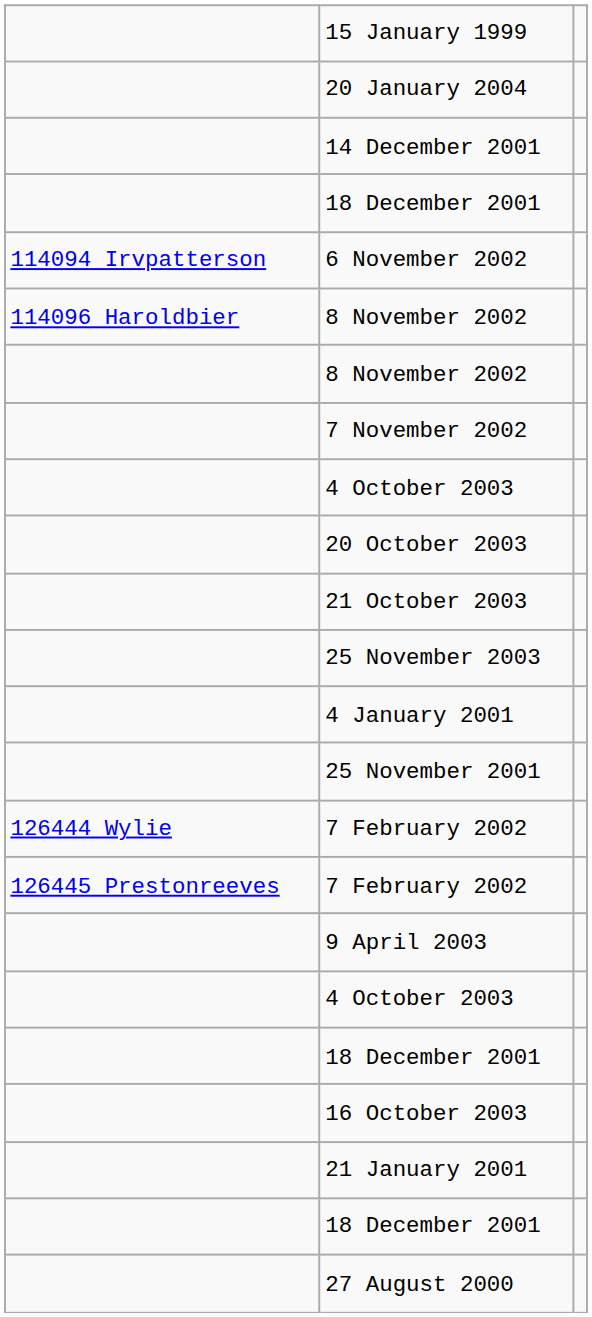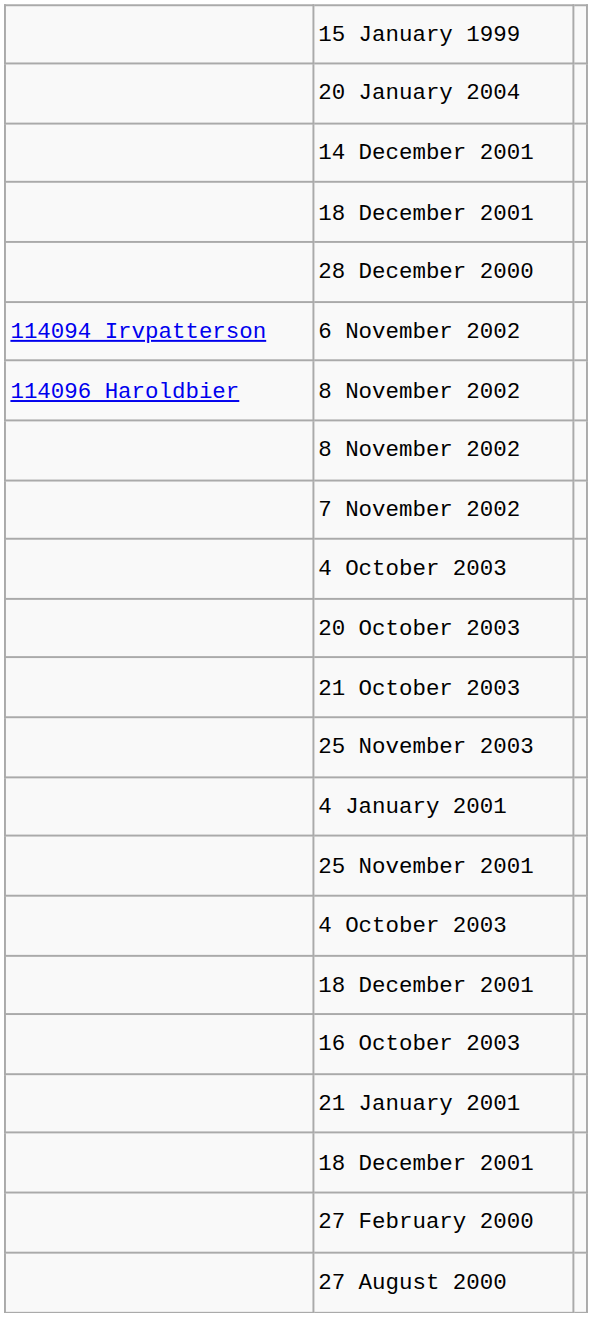+ row: (159, 272)
- row: (91, 828)
- row: (145, 885)
- row: (162, 942)
+ row: (159, 1222)
